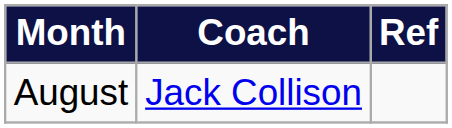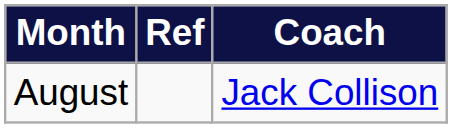columns swapped: (254, 33) <-> (409, 33)
